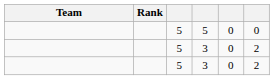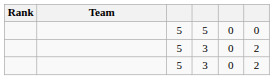columns swapped: (150, 13) <-> (69, 13)
